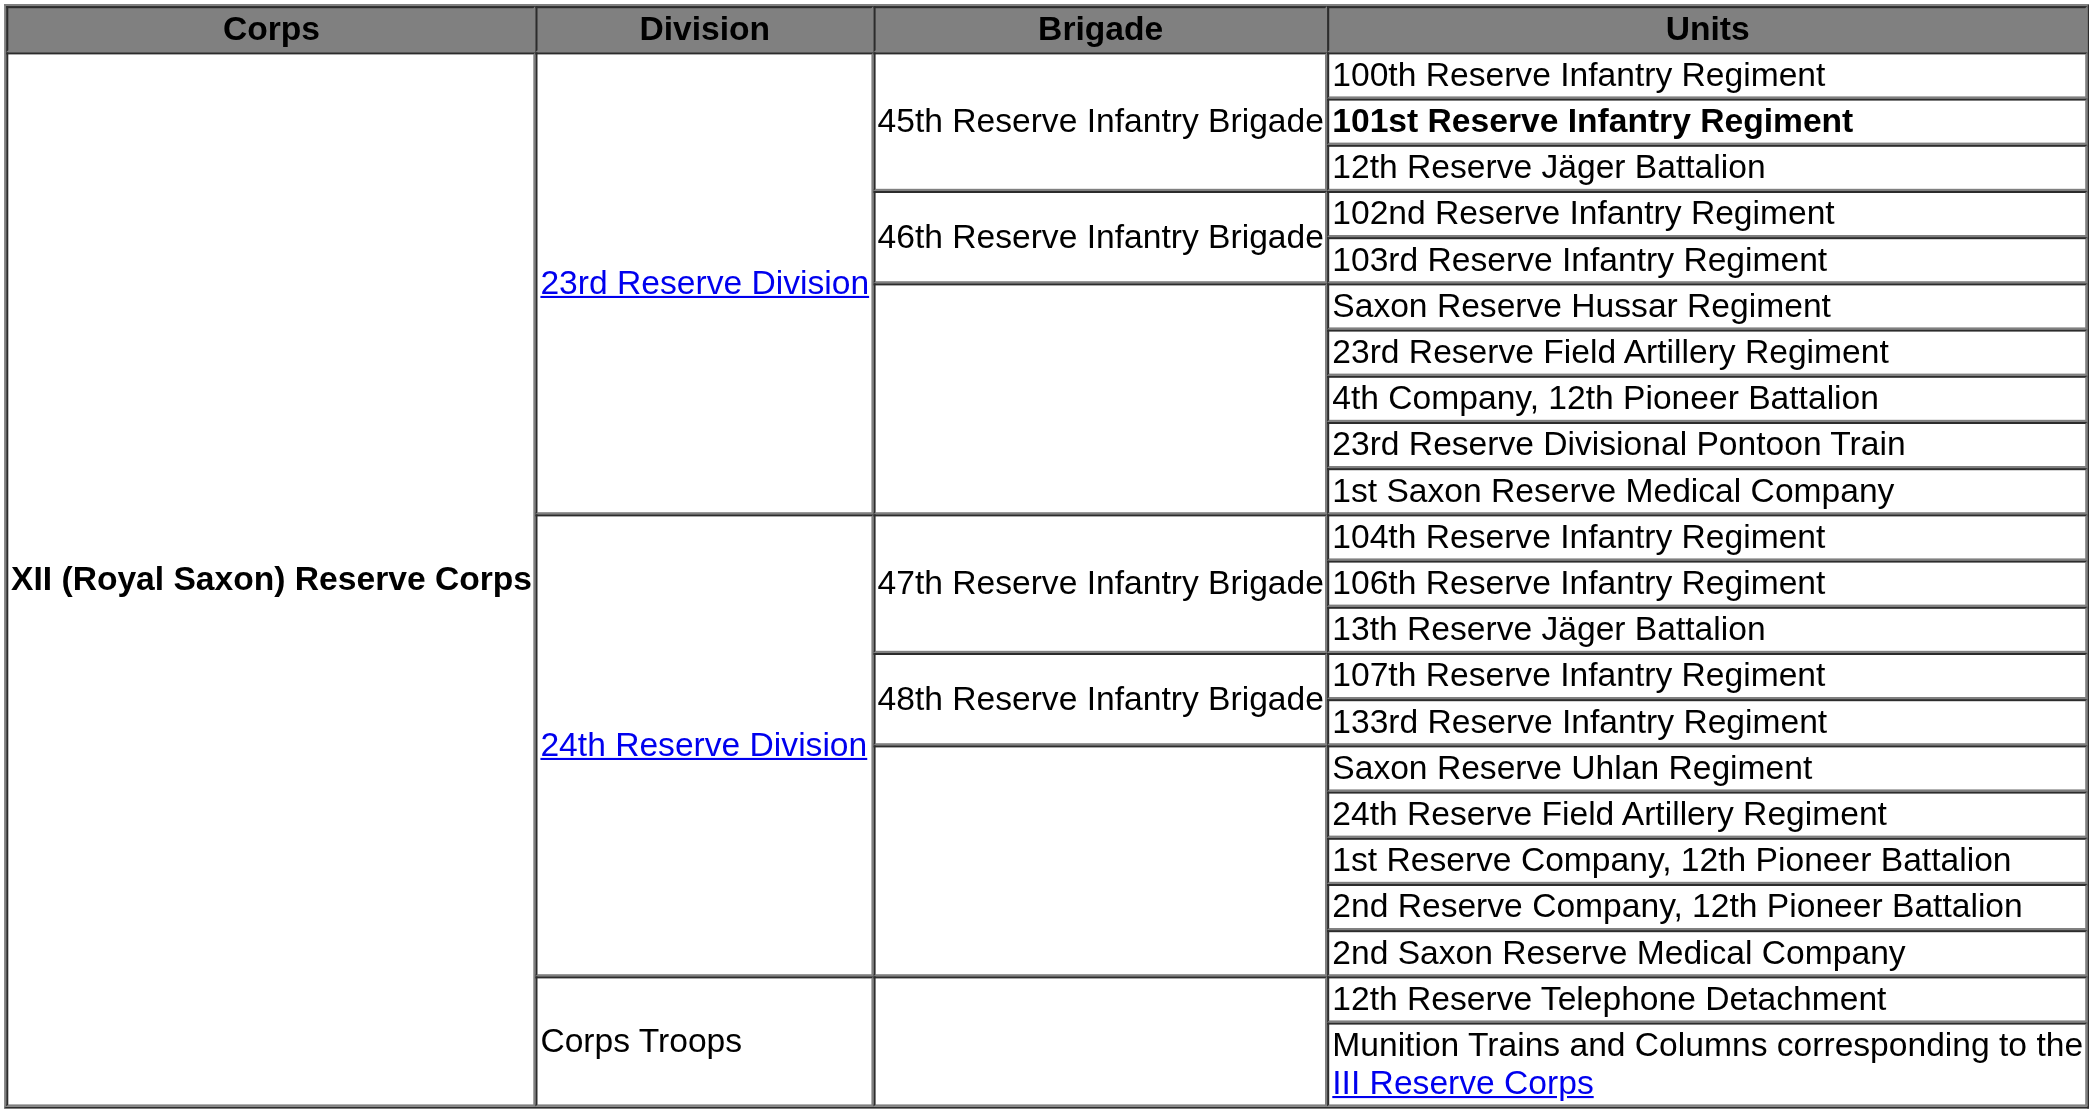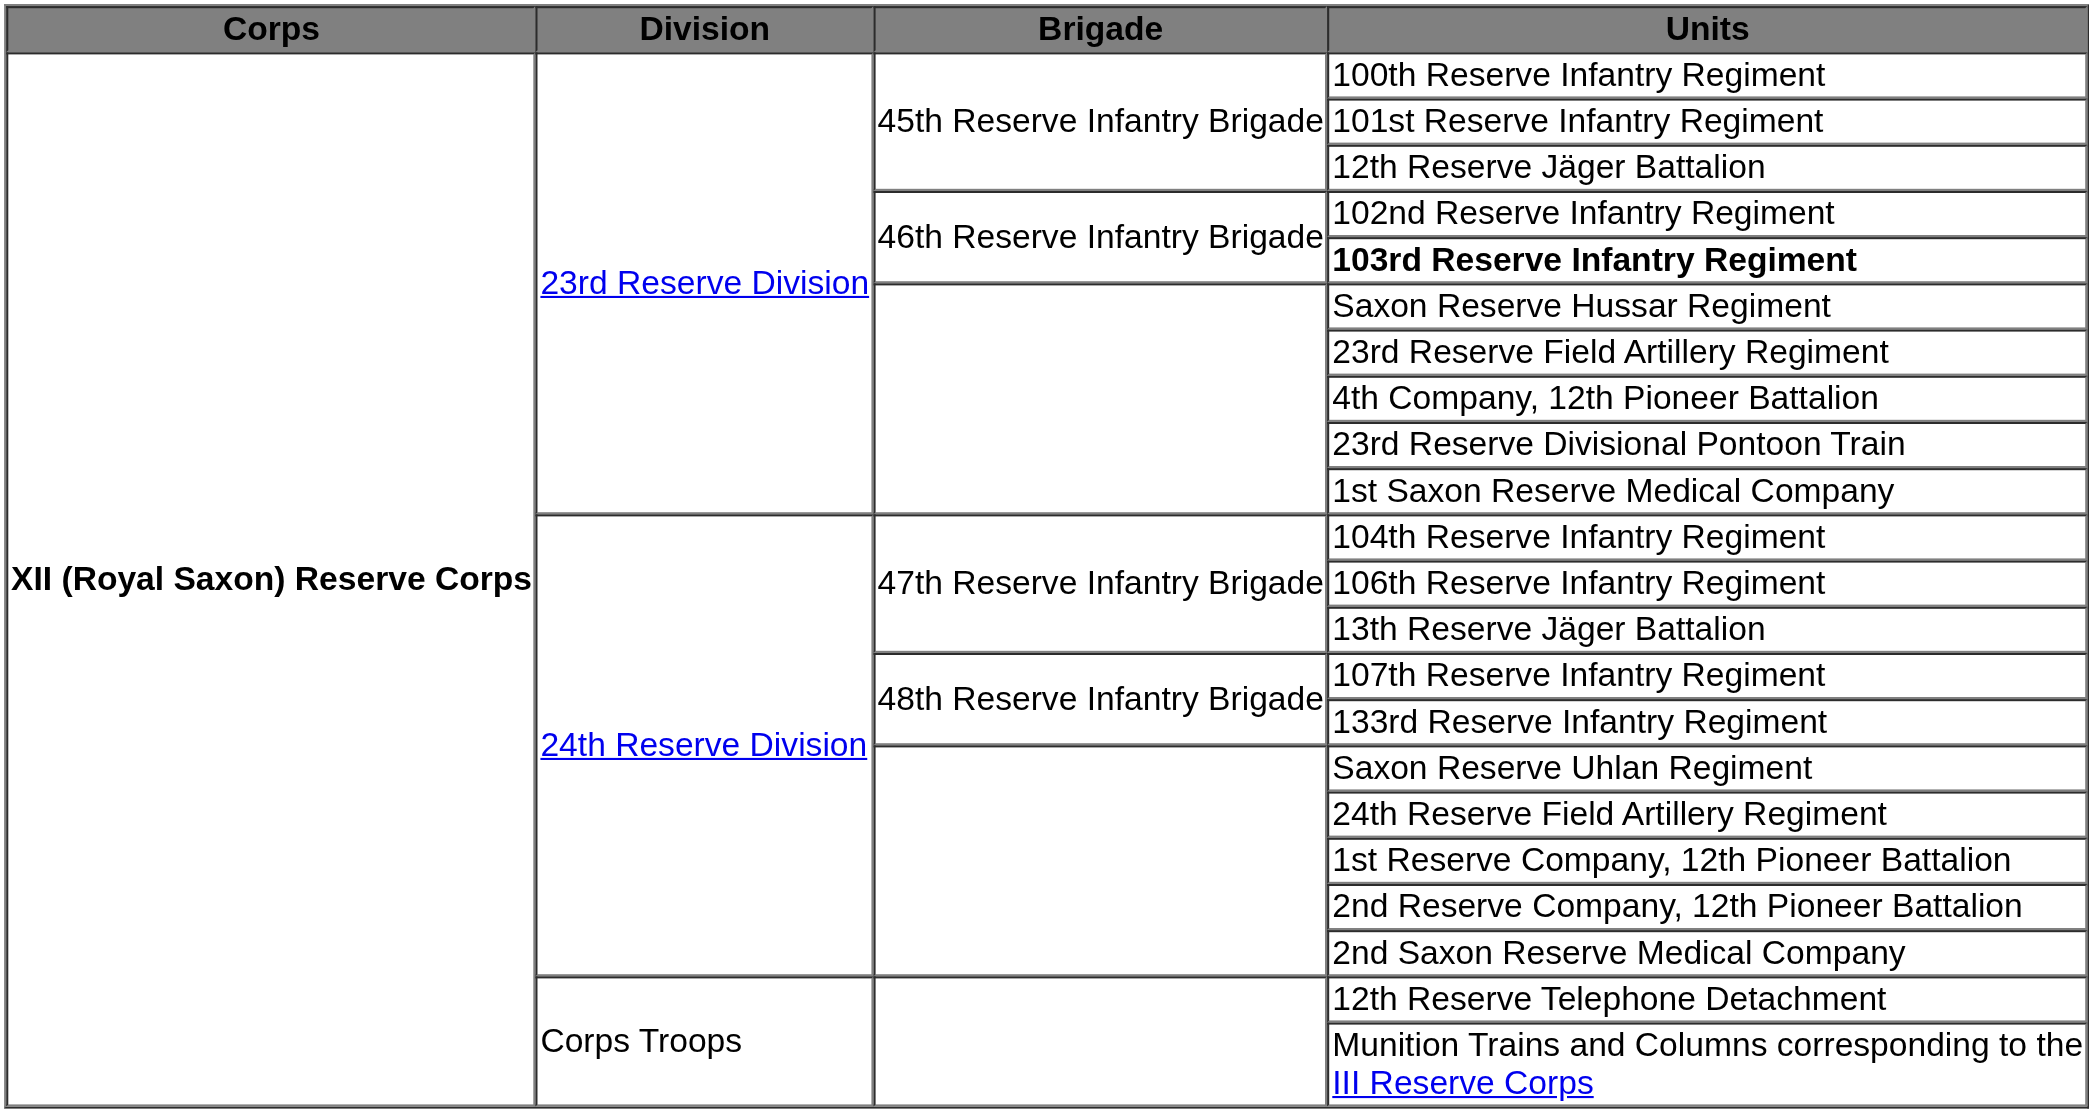(1593, 121) bold -> (1578, 121) normal
(1580, 259) normal -> (1595, 259) bold
